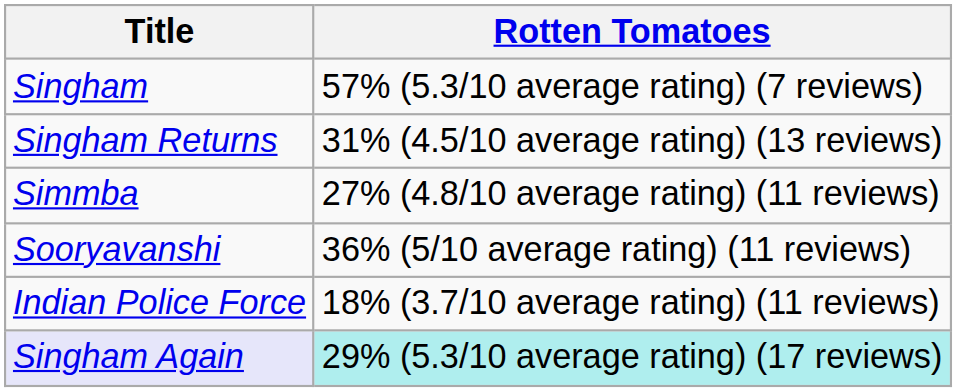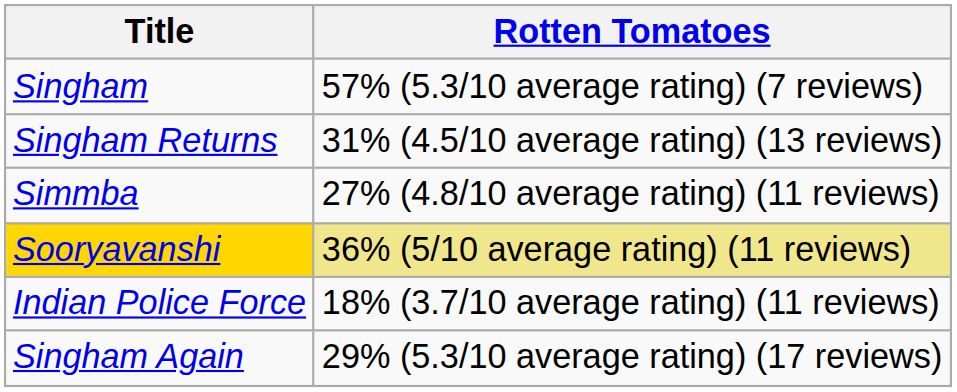(117, 248) no background -> (117, 248) gold background
(617, 248) no background -> (617, 248) khaki background
(128, 357) lavender background -> (128, 357) no background
(632, 357) paleturquoise background -> (632, 357) no background
